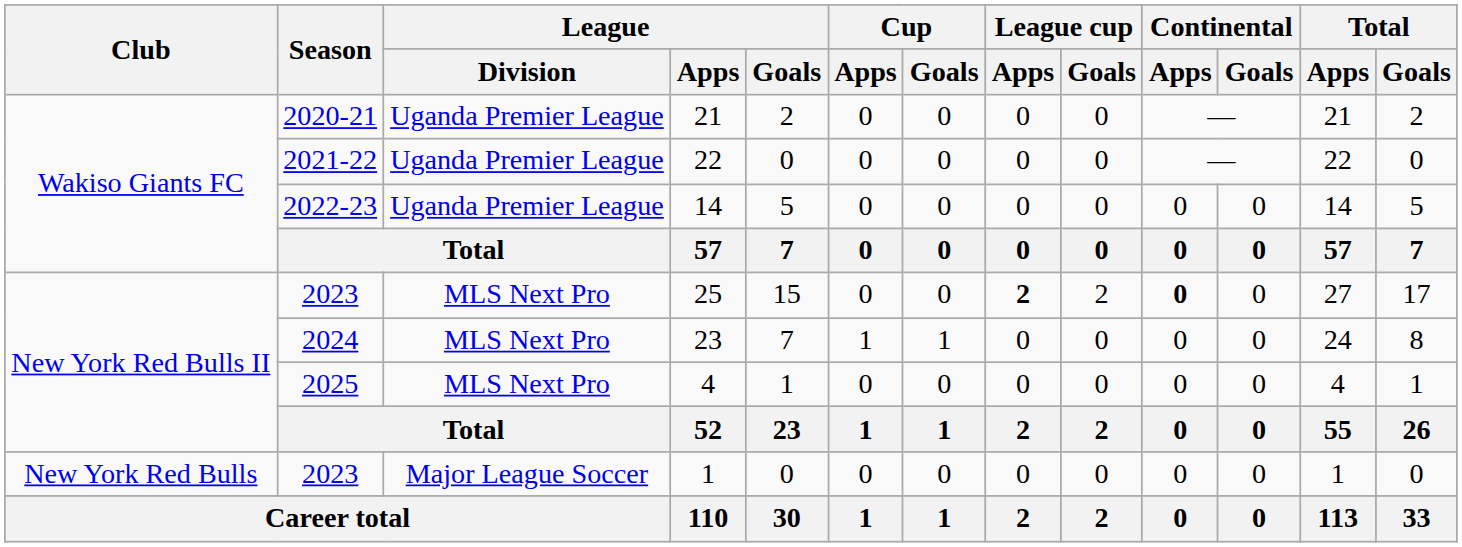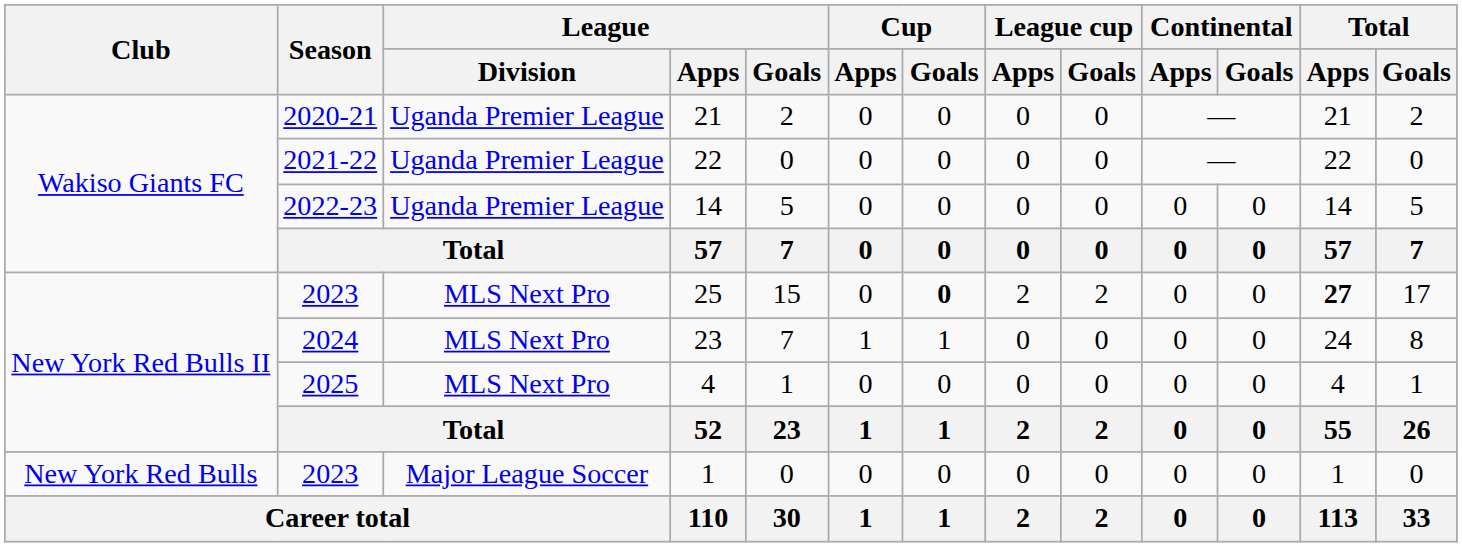(944, 294) normal -> (944, 294) bold
(1023, 294) bold -> (1023, 294) normal
(1180, 294) bold -> (1180, 294) normal
(1338, 294) normal -> (1338, 294) bold
